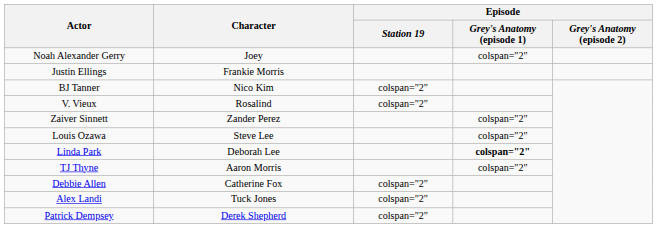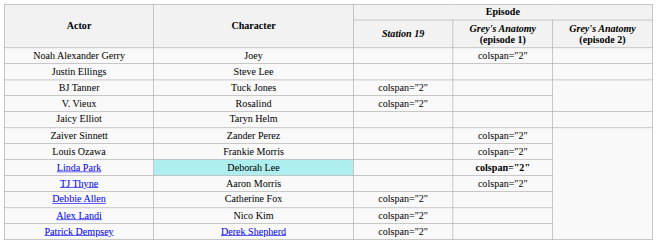(254, 71) Frankie Morris -> (254, 71) Steve Lee
(254, 87) Nico Kim -> (254, 87) Tuck Jones
+ row: (79, 119)
(254, 135) Steve Lee -> (254, 151) Frankie Morris
(254, 151) no background -> (254, 167) paleturquoise background
(254, 199) Tuck Jones -> (254, 215) Nico Kim
